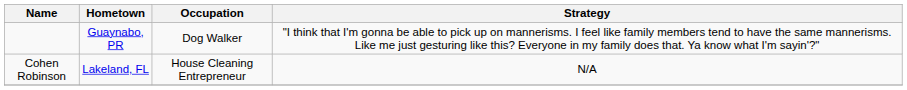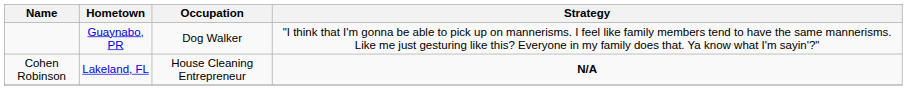(587, 69) normal -> (587, 69) bold
